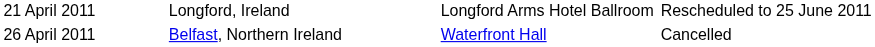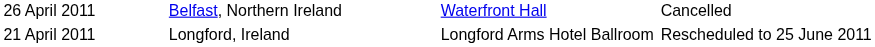rows swapped: (49, 10) <-> (49, 34)
